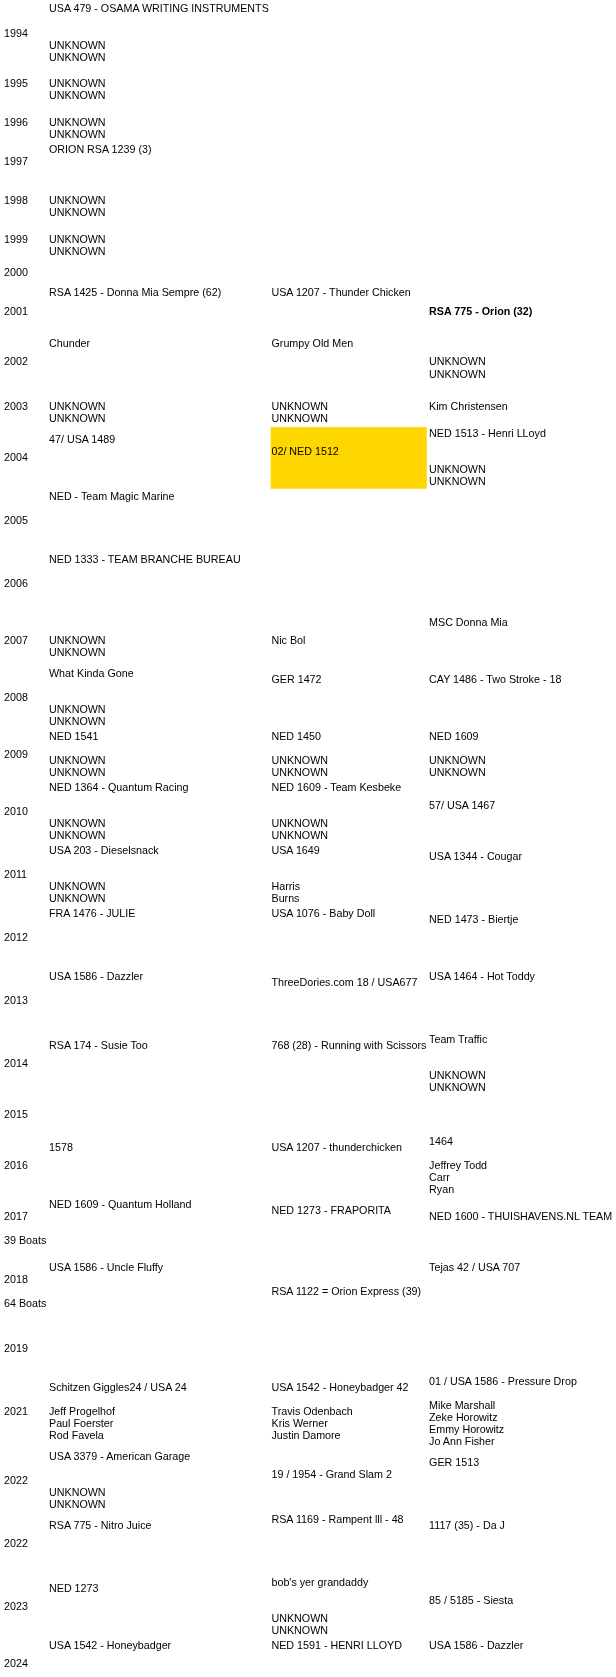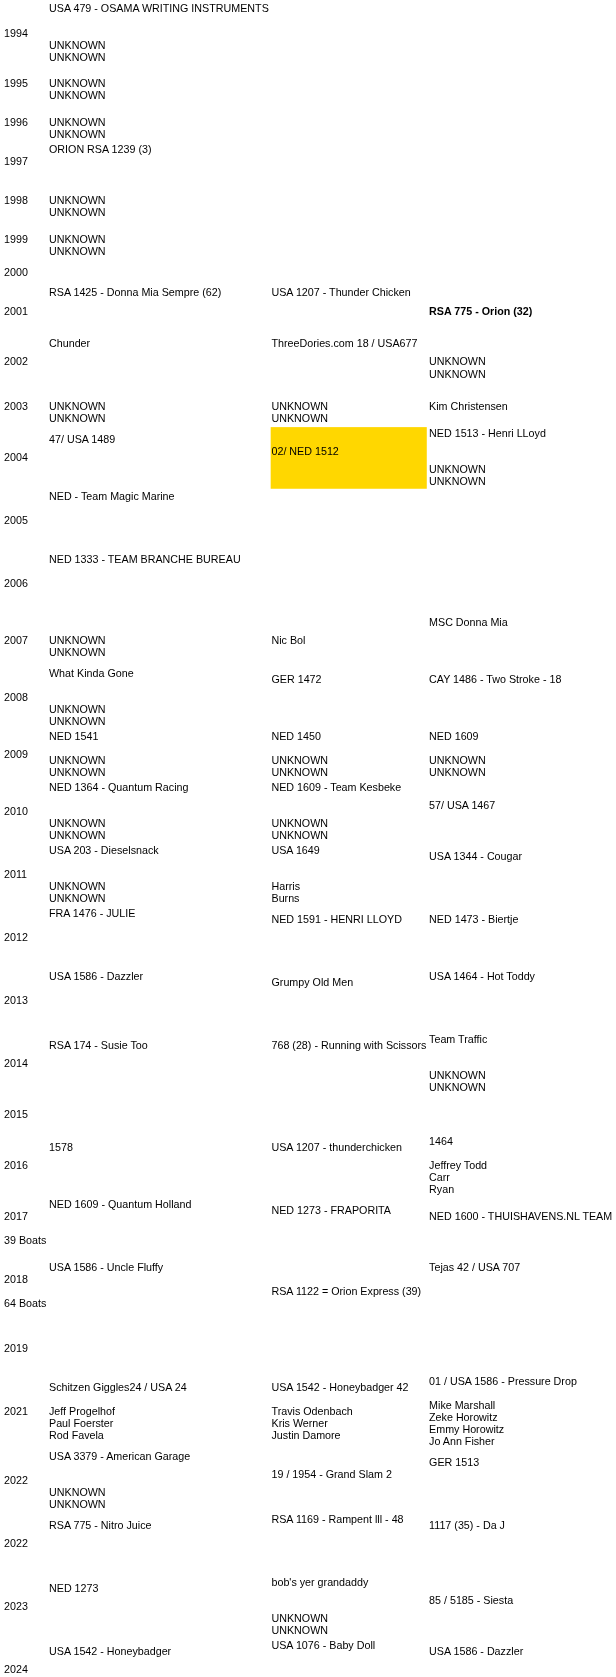(312, 344) Grumpy Old Men -> (344, 344) ThreeDories.com 18 / USA677
(323, 913) USA 1076 - Baby Doll -> (337, 919) NED 1591 - HENRI LLOYD
(344, 982) ThreeDories.com 18 / USA677 -> (312, 982) Grumpy Old Men
(337, 1645) NED 1591 - HENRI LLOYD -> (323, 1645) USA 1076 - Baby Doll
